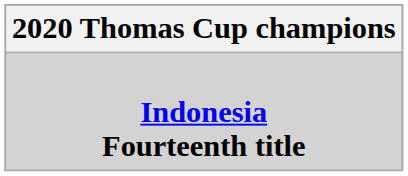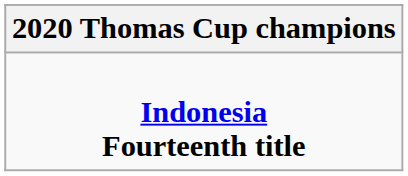(204, 128) lightgrey background -> (204, 128) no background
